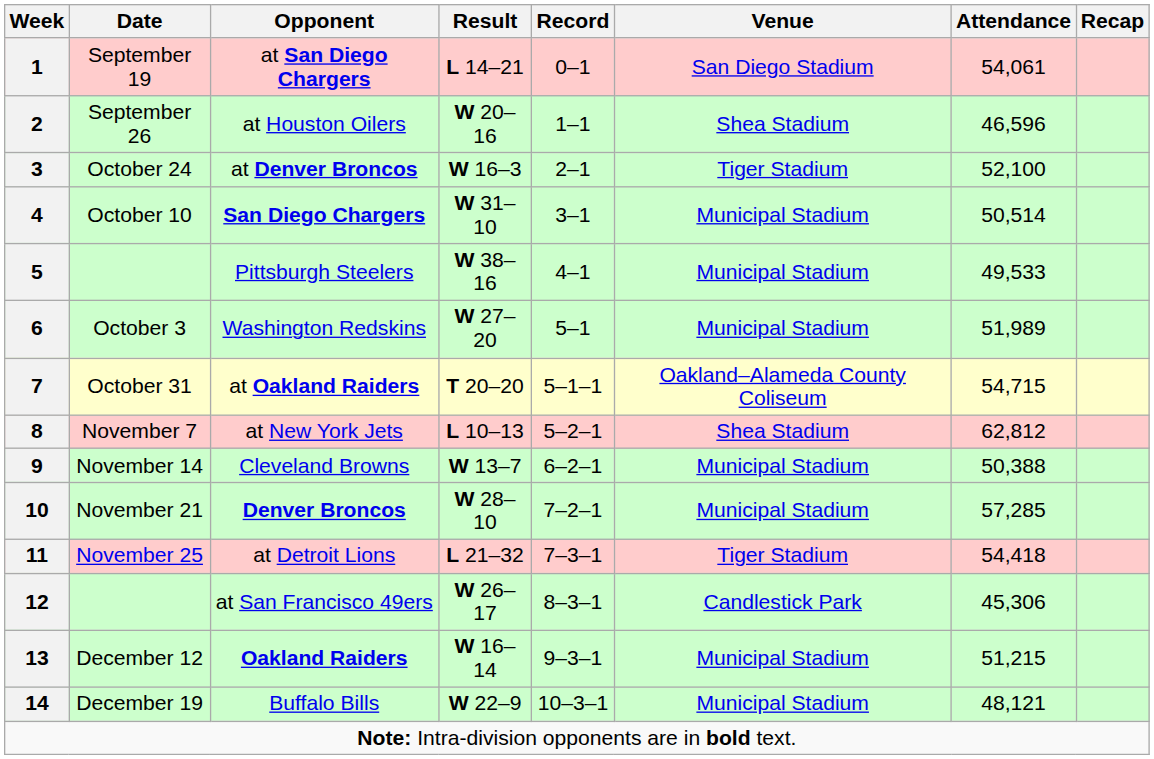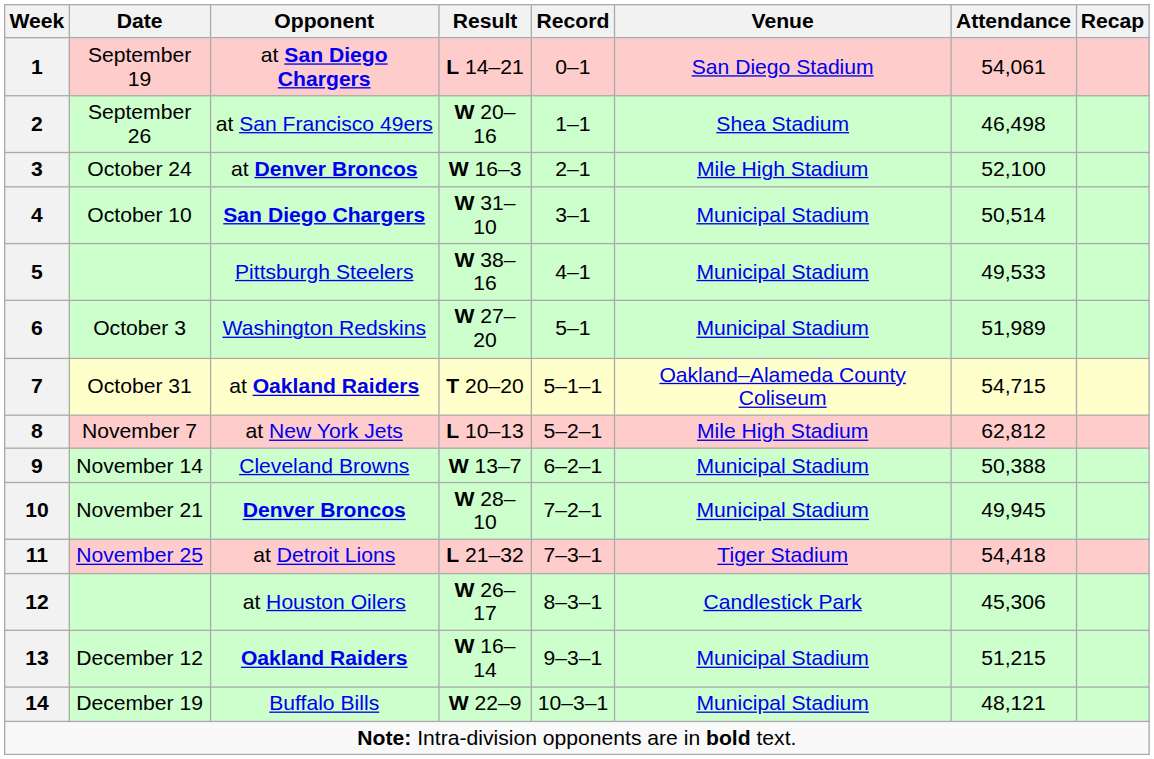(324, 123) at Houston Oilers -> (324, 123) at San Francisco 49ers
(1014, 123) 46,596 -> (1014, 123) 46,498
(783, 169) Tiger Stadium -> (783, 169) Mile High Stadium
(783, 431) Shea Stadium -> (783, 431) Mile High Stadium
(1014, 510) 57,285 -> (1014, 510) 49,945
(324, 601) at San Francisco 49ers -> (324, 601) at Houston Oilers
